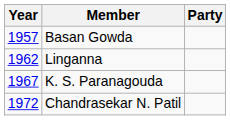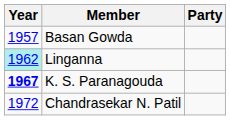(23, 59) no background -> (23, 59) paleturquoise background
(23, 81) normal -> (23, 81) bold
